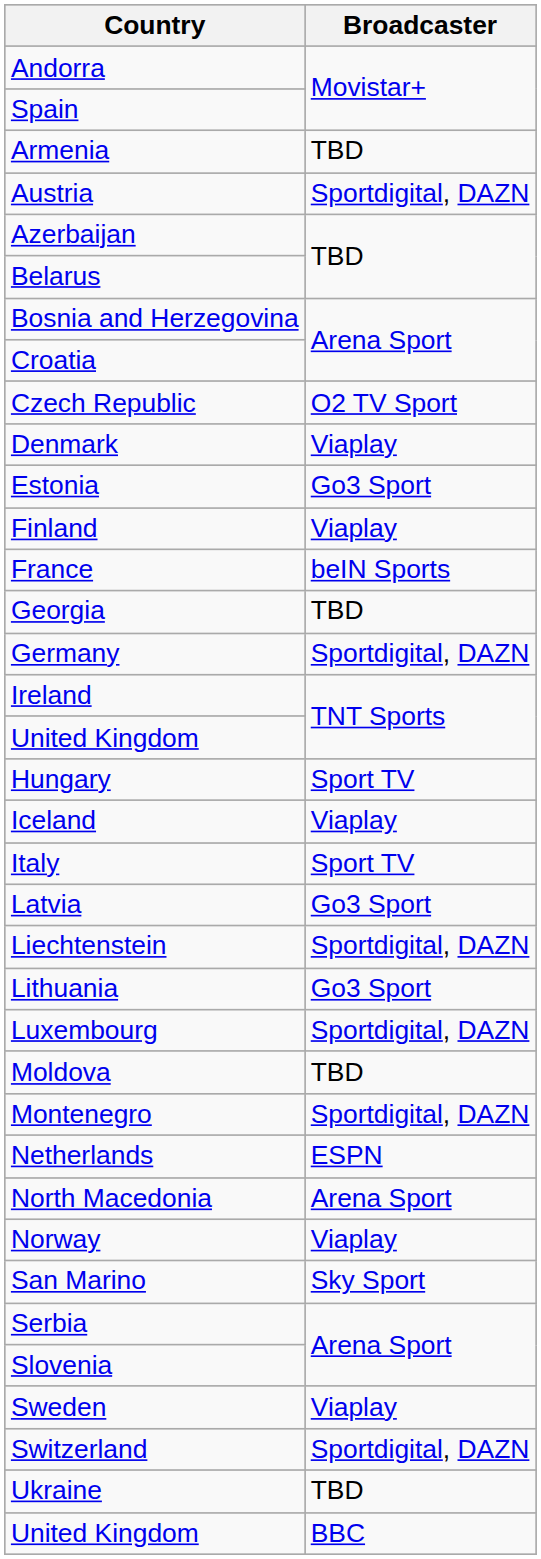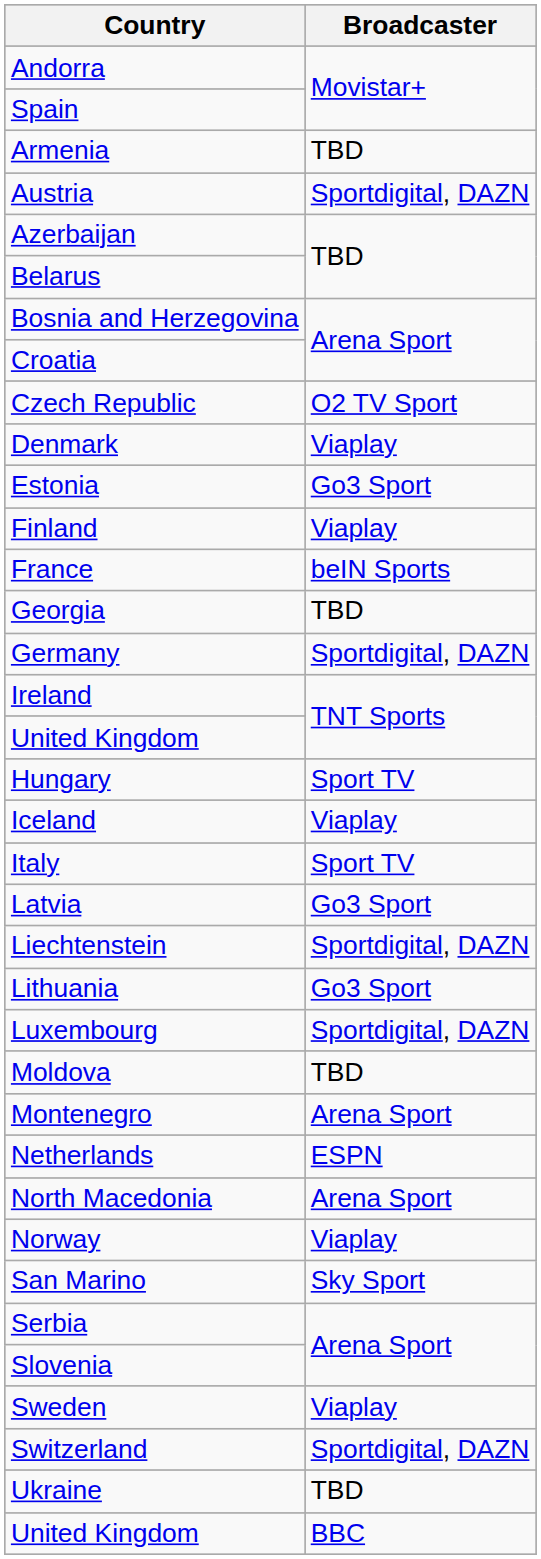(420, 1114) Sportdigital, DAZN -> (381, 1114) Arena Sport
